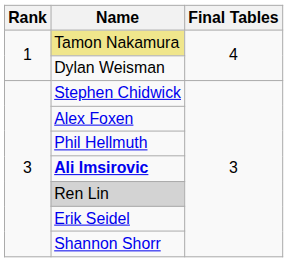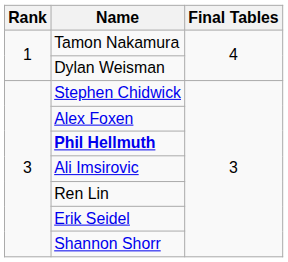(117, 43) khaki background -> (117, 43) no background
(101, 143) normal -> (105, 143) bold
(101, 168) bold -> (96, 168) normal
(81, 193) lightgrey background -> (81, 193) no background
